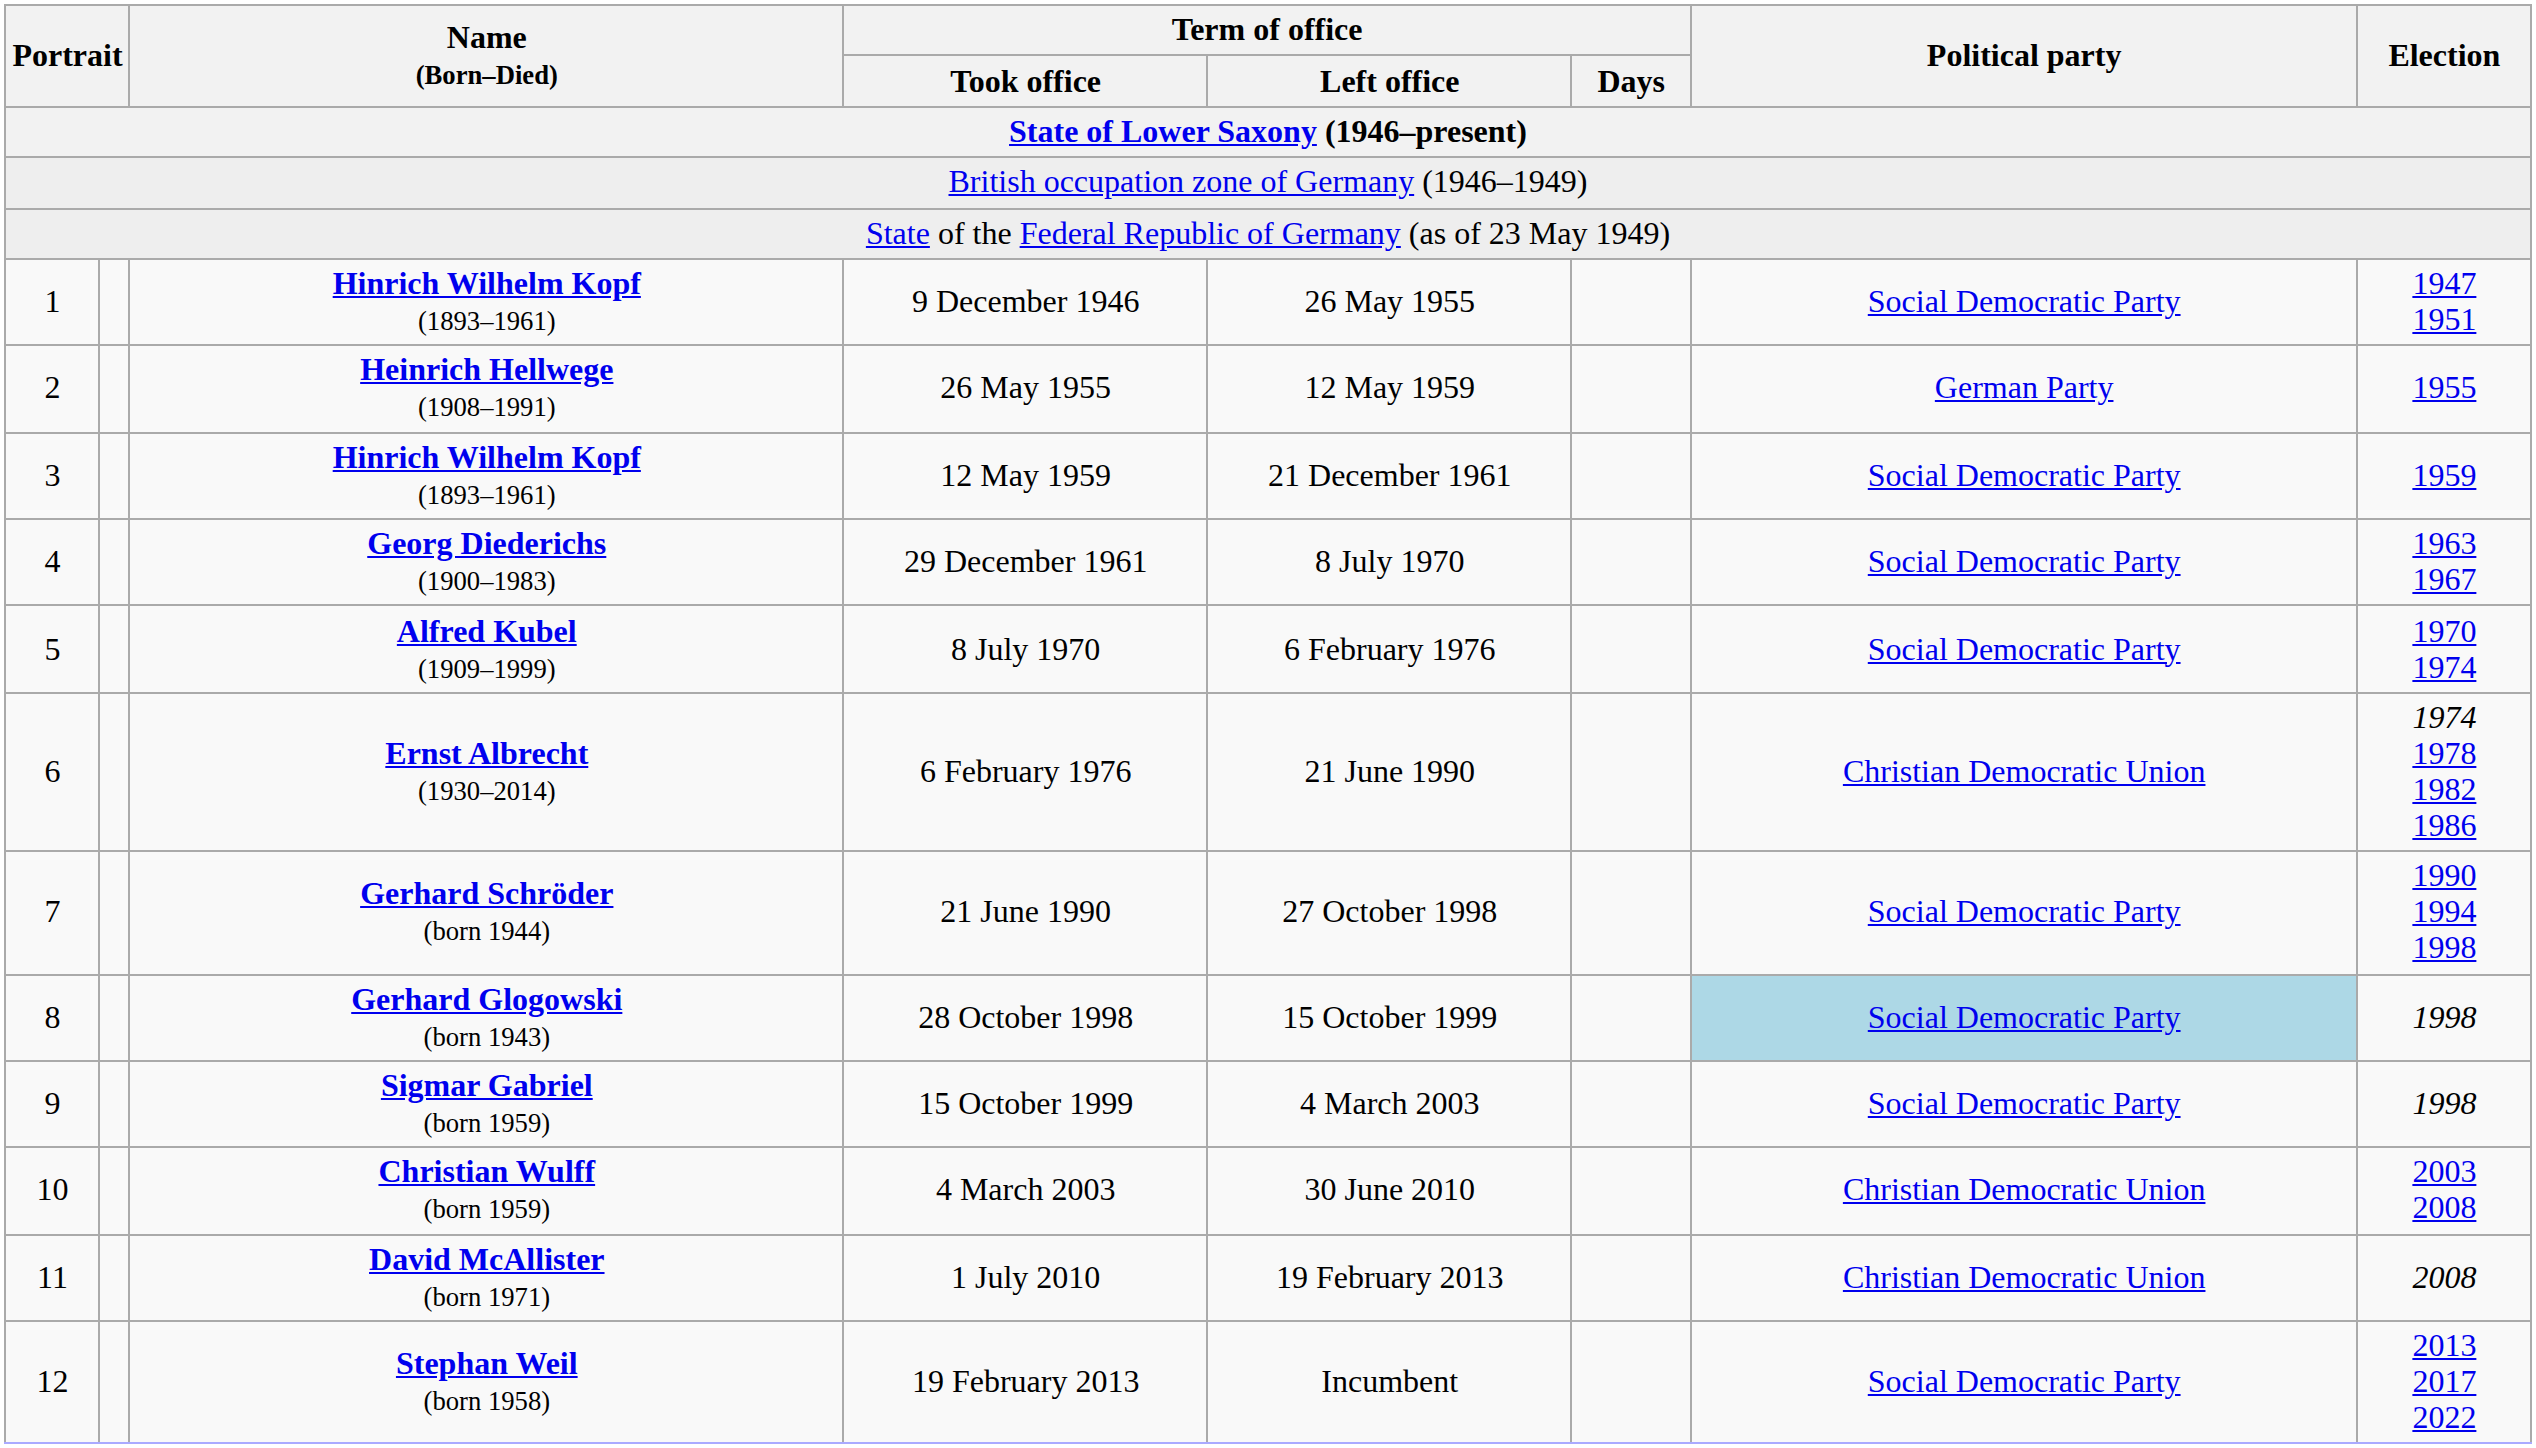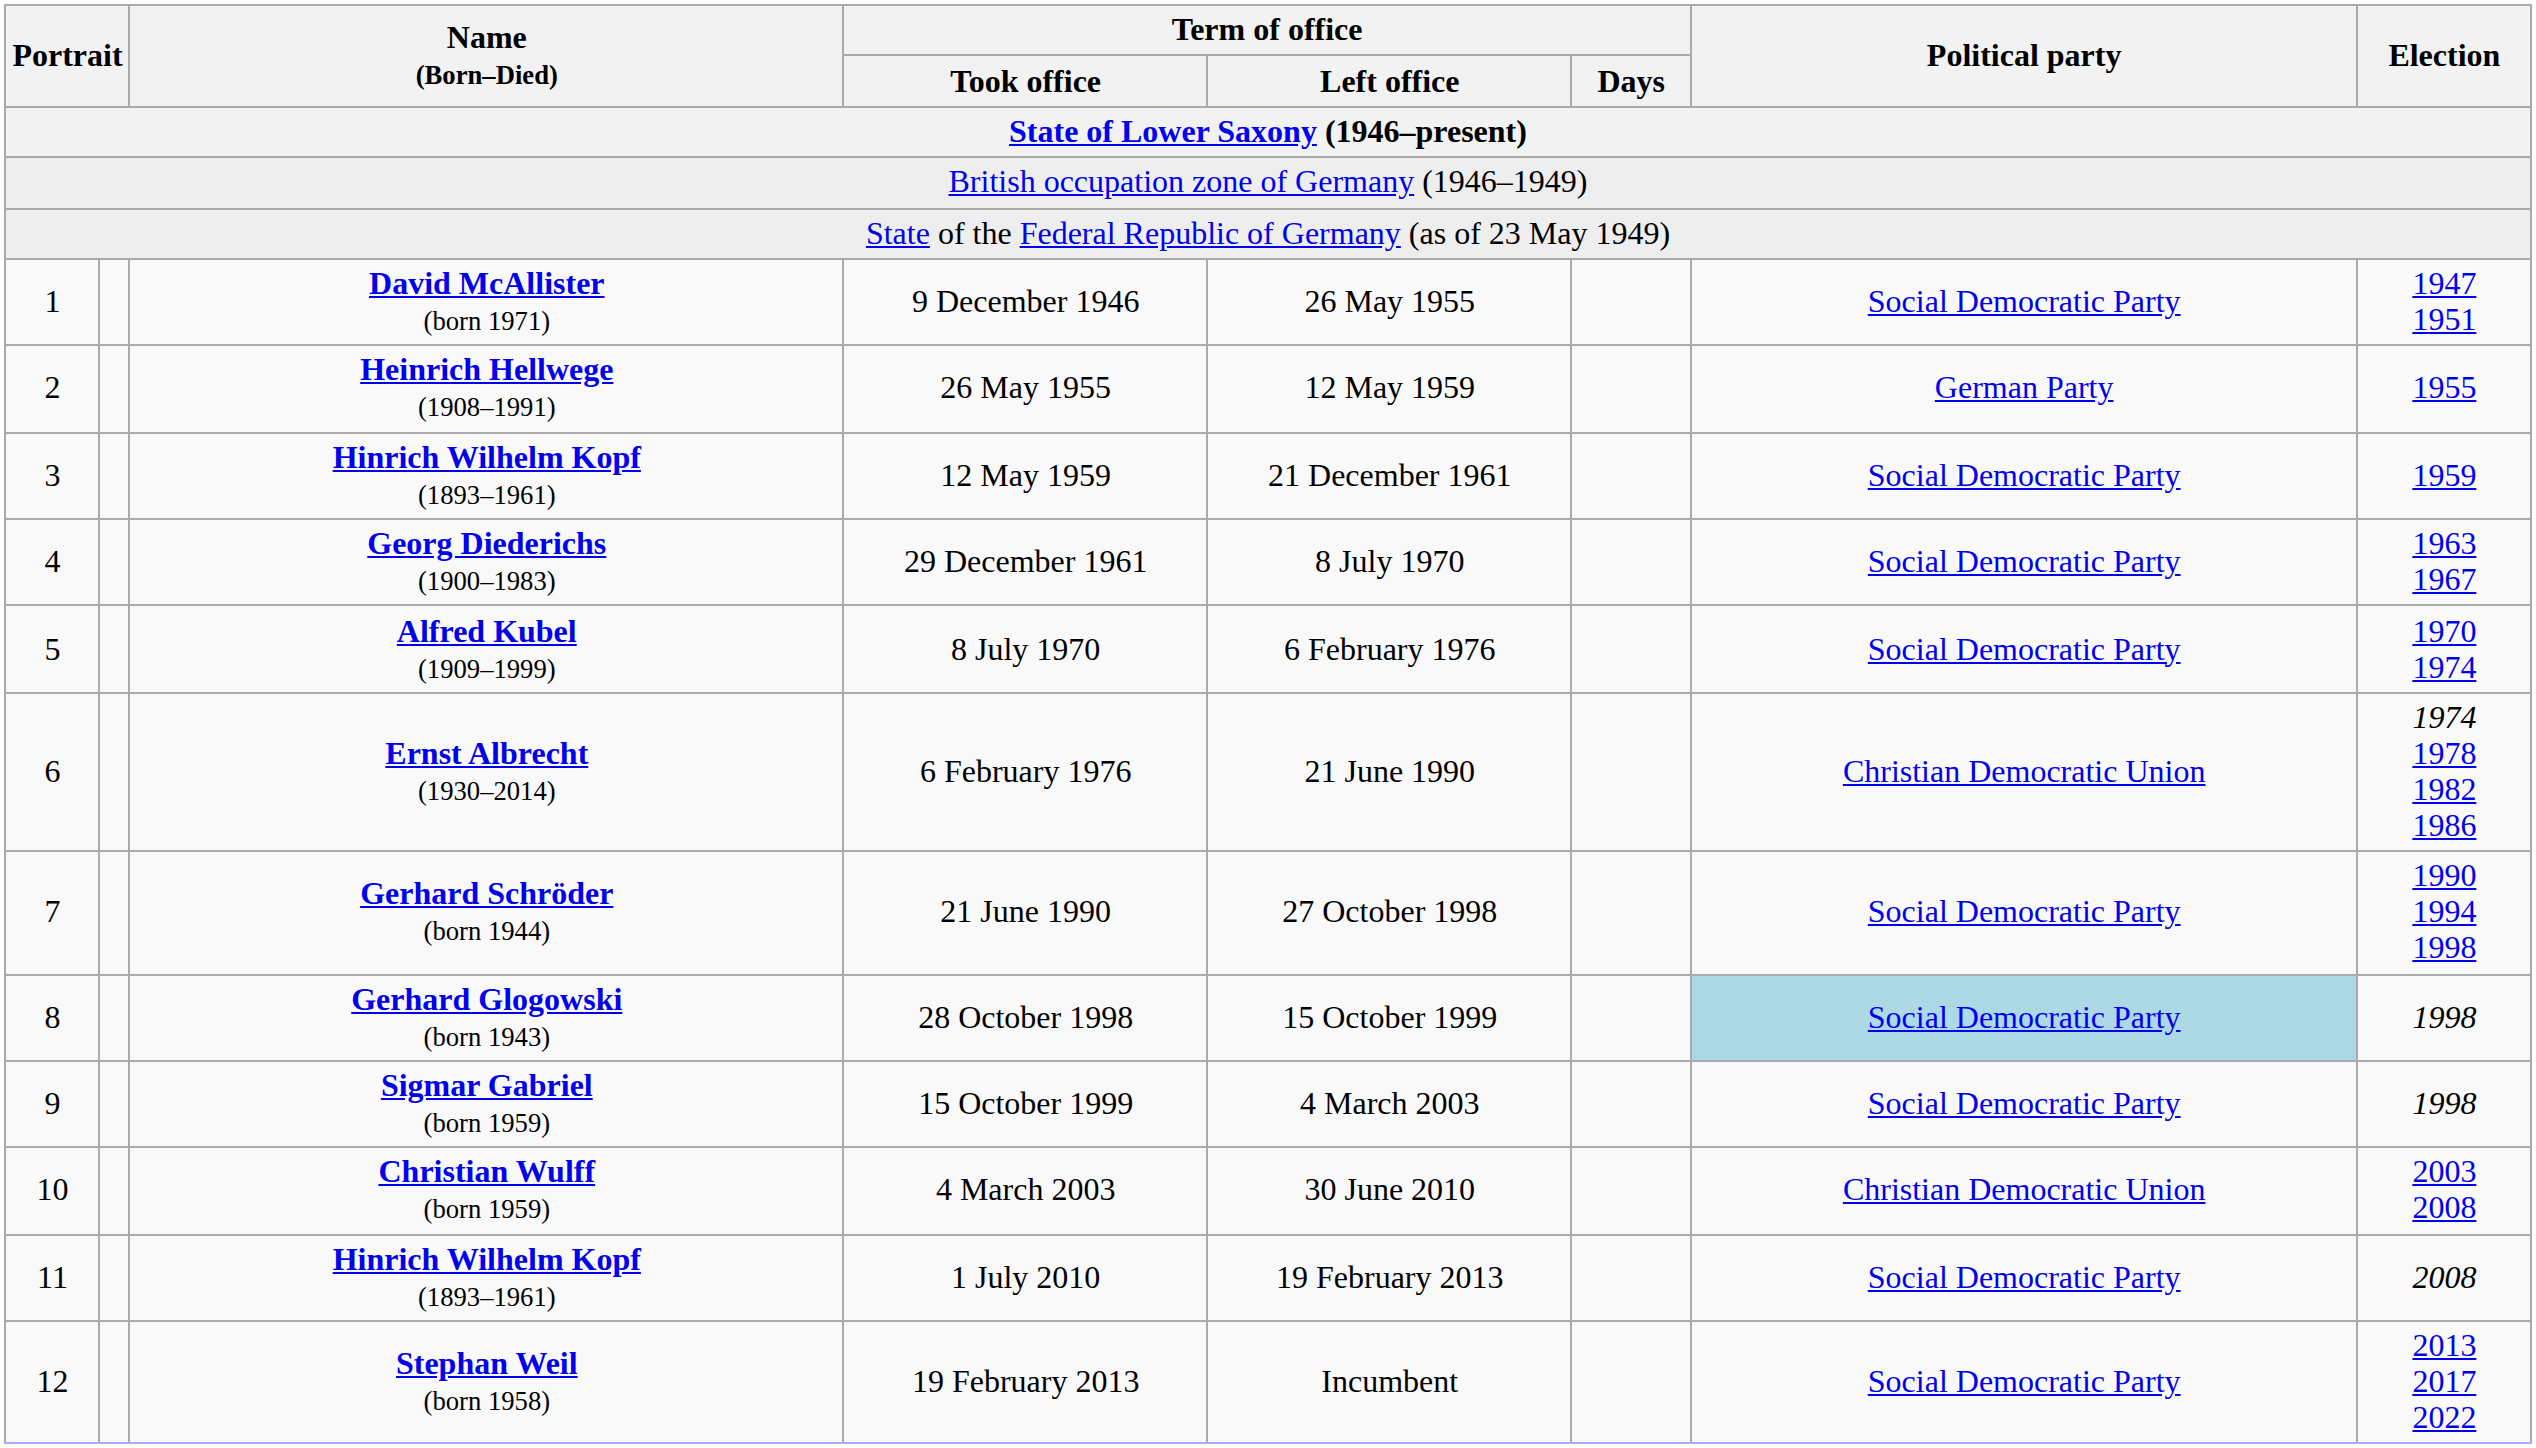(487, 301) Hinrich Wilhelm Kopf (1893–1961) -> (487, 301) David McAllister (born 1971)
(487, 1277) David McAllister (born 1971) -> (487, 1277) Hinrich Wilhelm Kopf (1893–1961)
(2024, 1277) Christian Democratic Union -> (2024, 1277) Social Democratic Party
